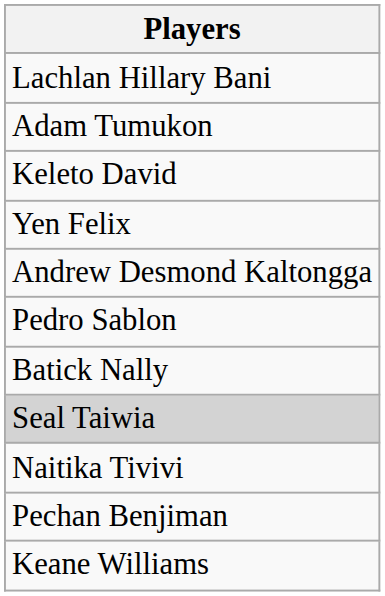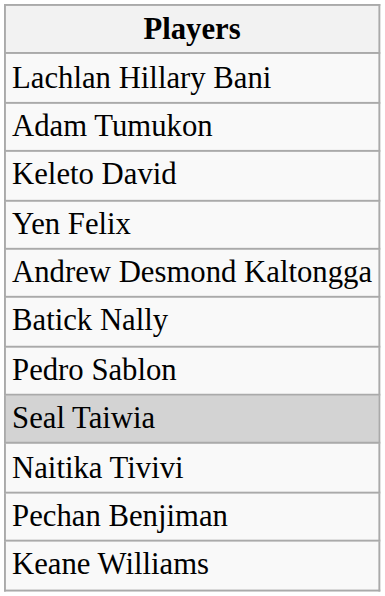(94, 321) Pedro Sablon -> (90, 321) Batick Nally
(90, 369) Batick Nally -> (94, 369) Pedro Sablon
